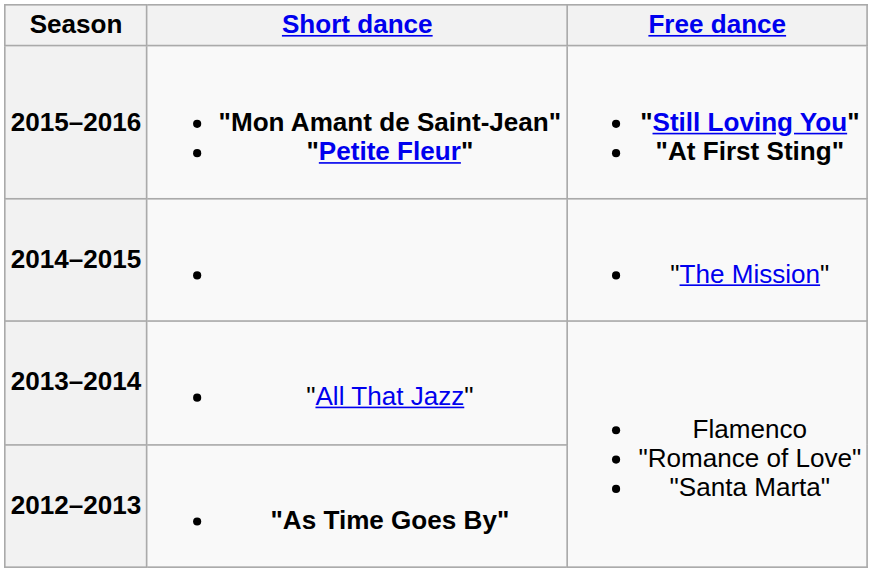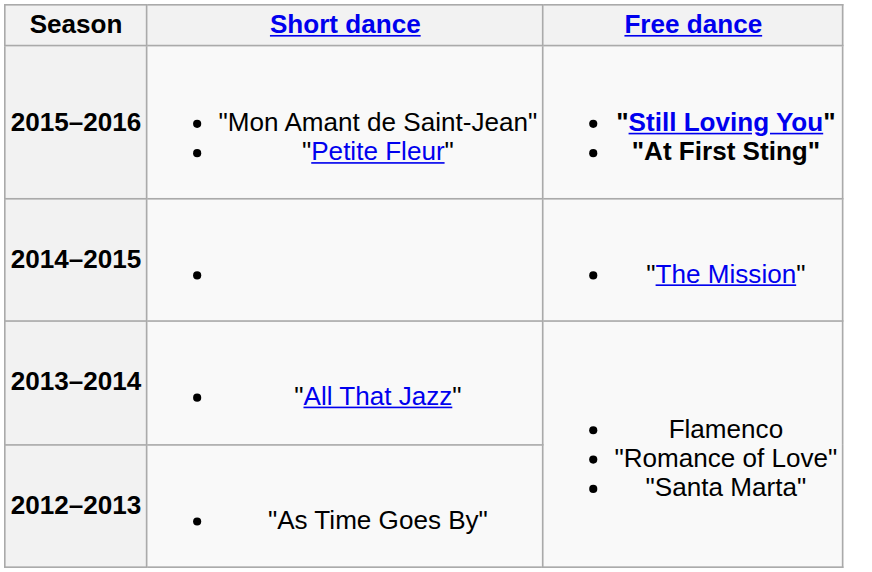(357, 137) bold -> (345, 137) normal
(357, 520) bold -> (345, 520) normal
